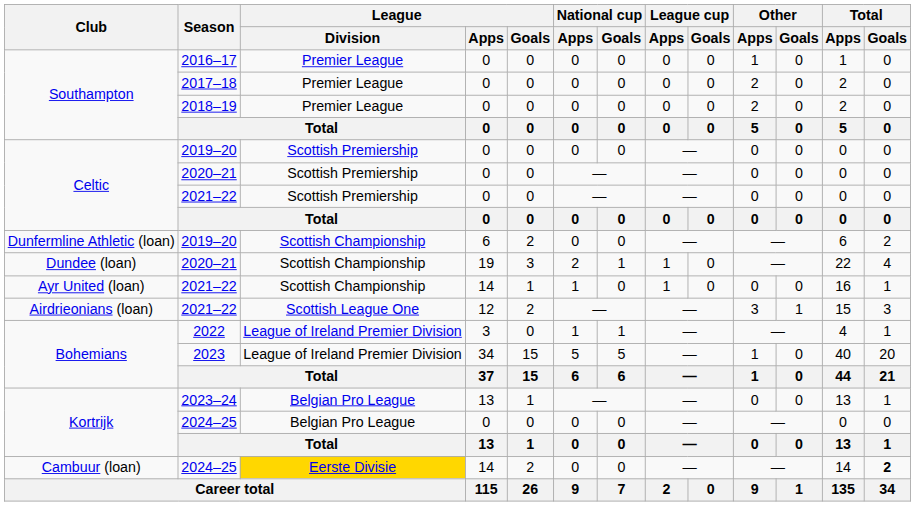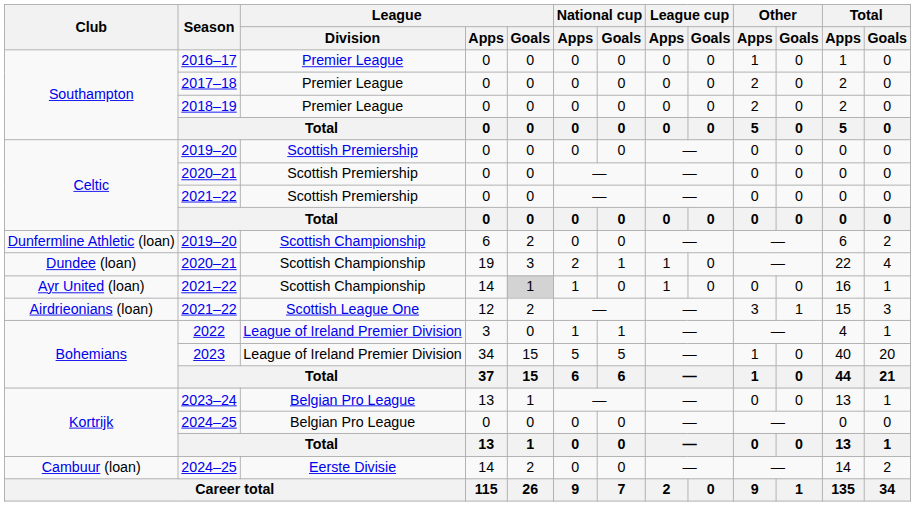(530, 286) no background -> (530, 286) lightgrey background
(353, 467) gold background -> (353, 467) no background
(887, 467) bold -> (887, 467) normal
